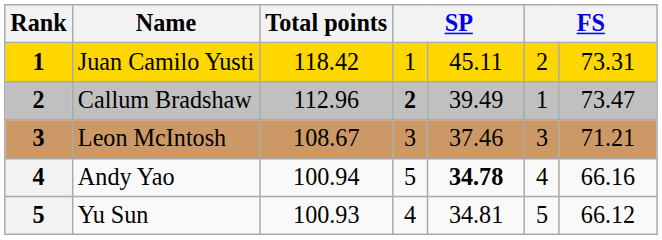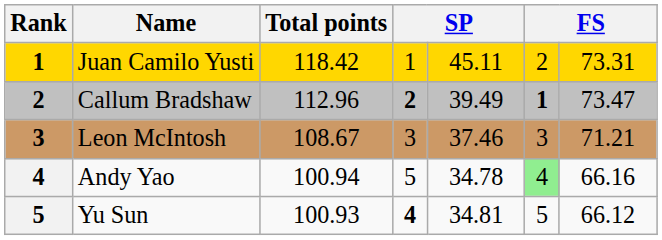(542, 100) normal -> (542, 100) bold
(476, 176) bold -> (476, 176) normal
(542, 176) no background -> (542, 176) lightgreen background
(410, 215) normal -> (410, 215) bold
